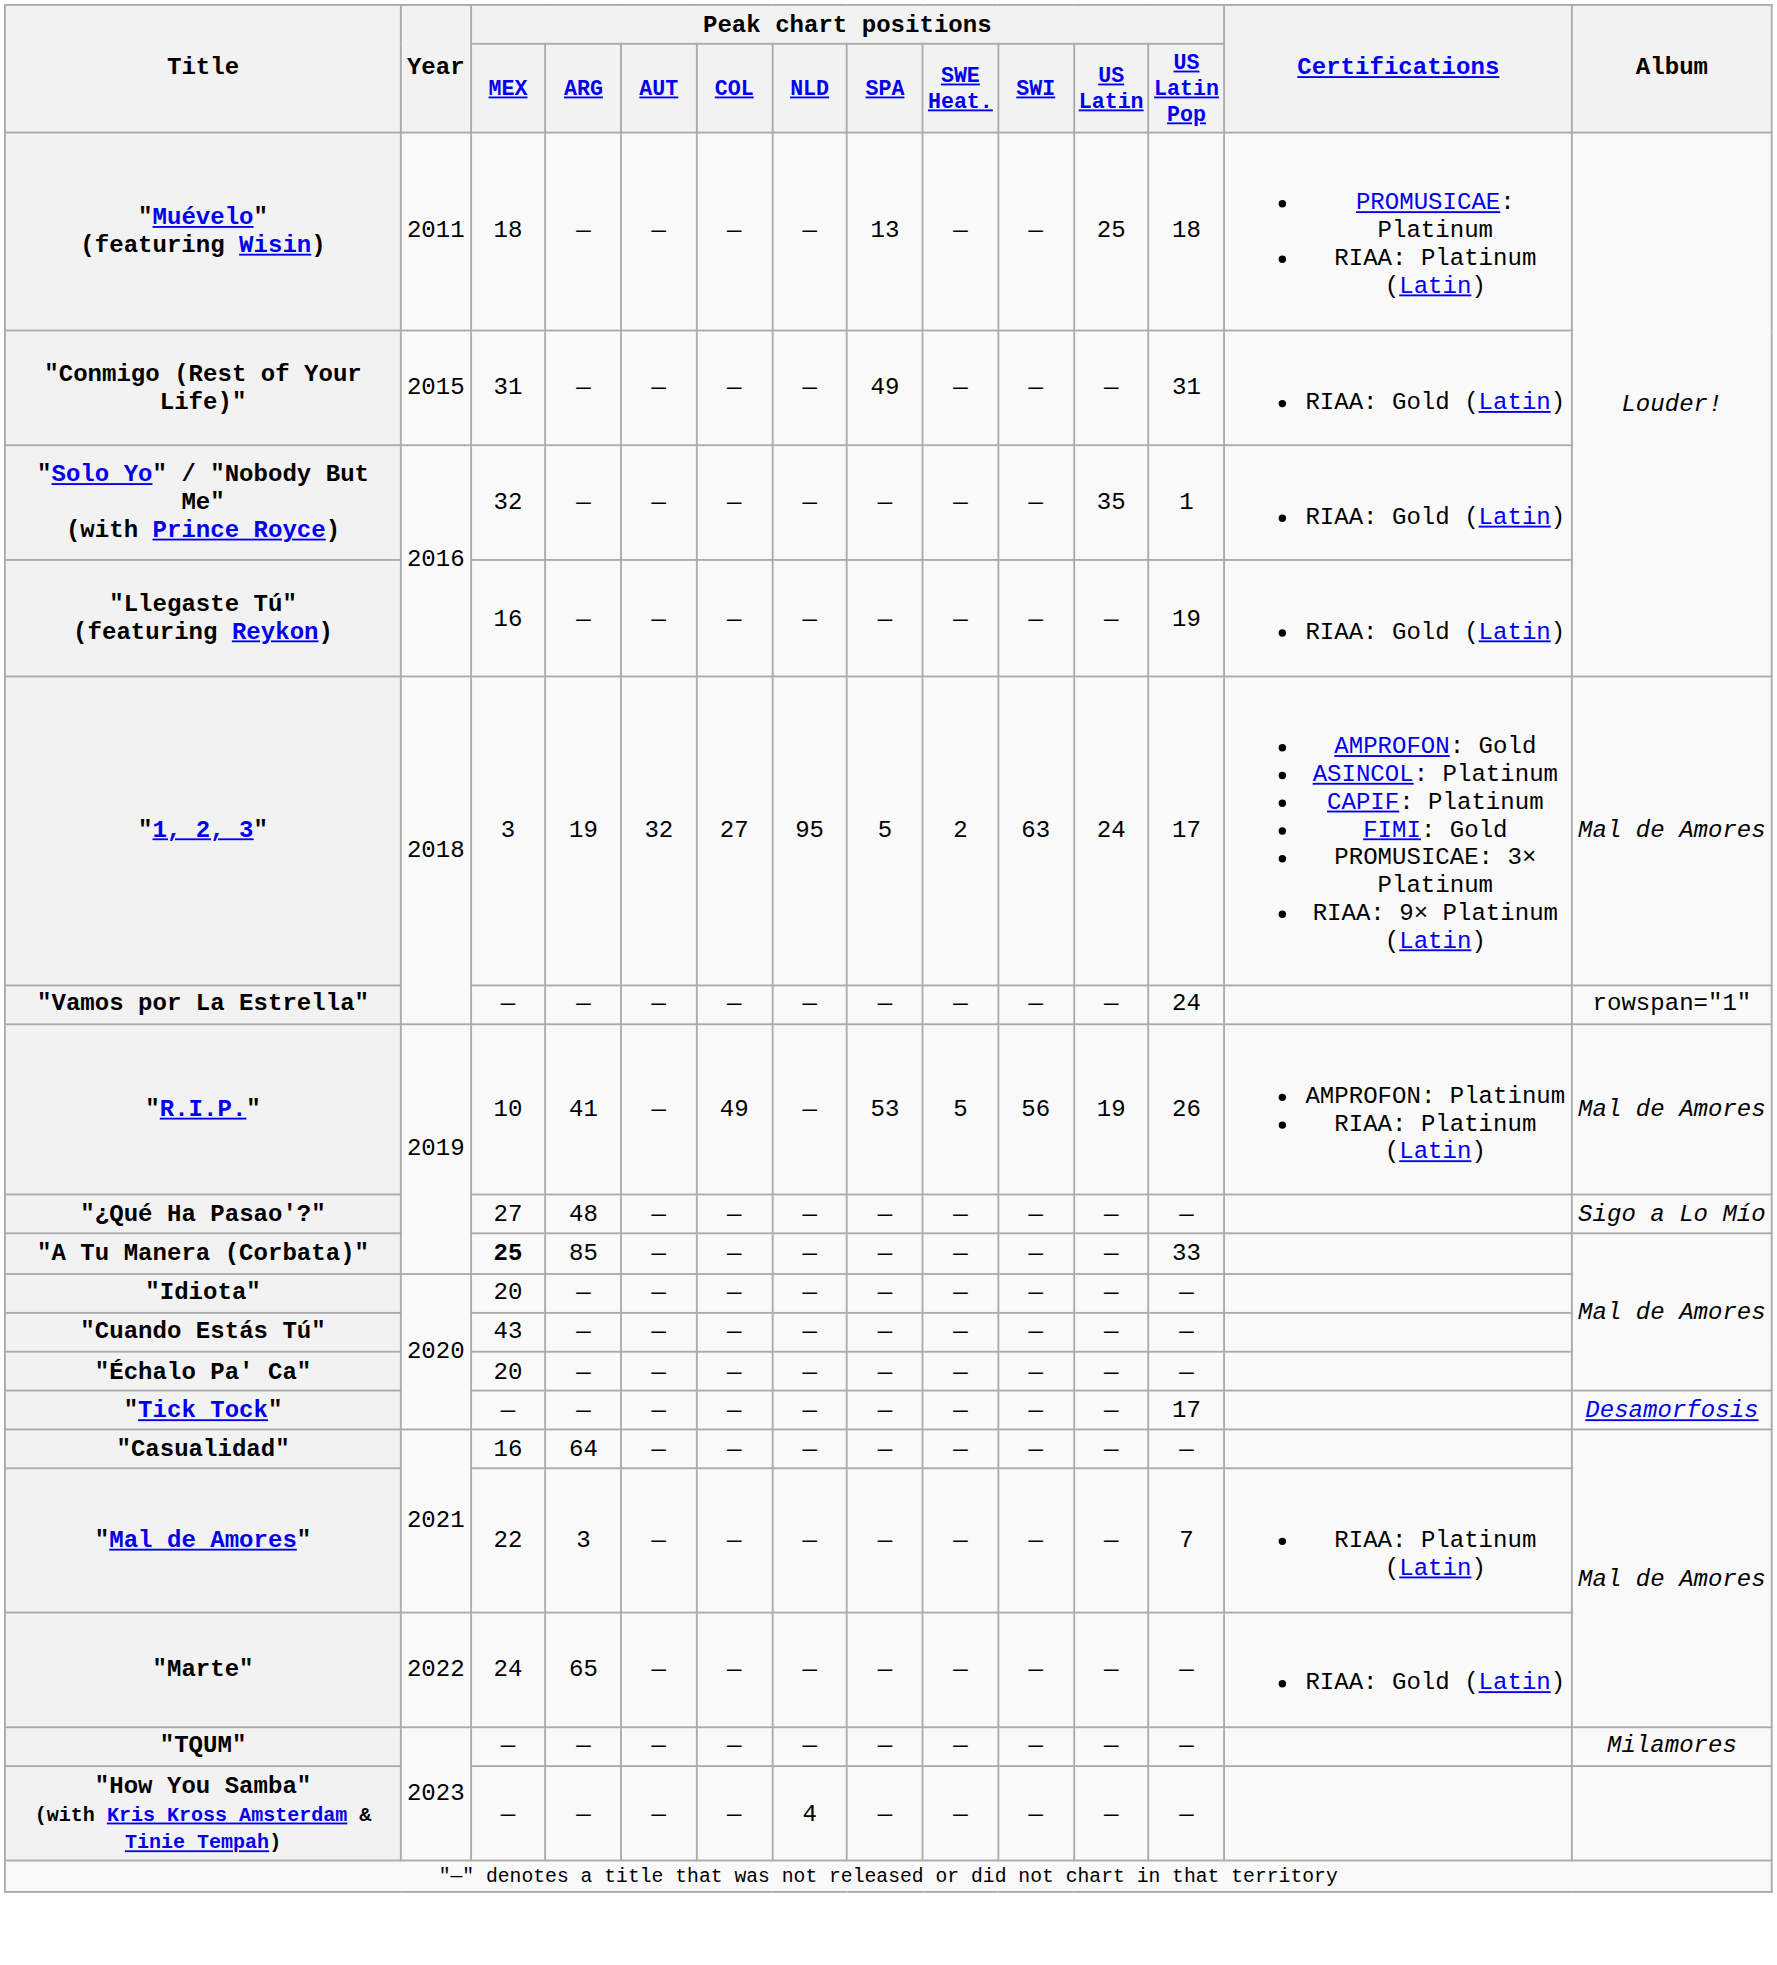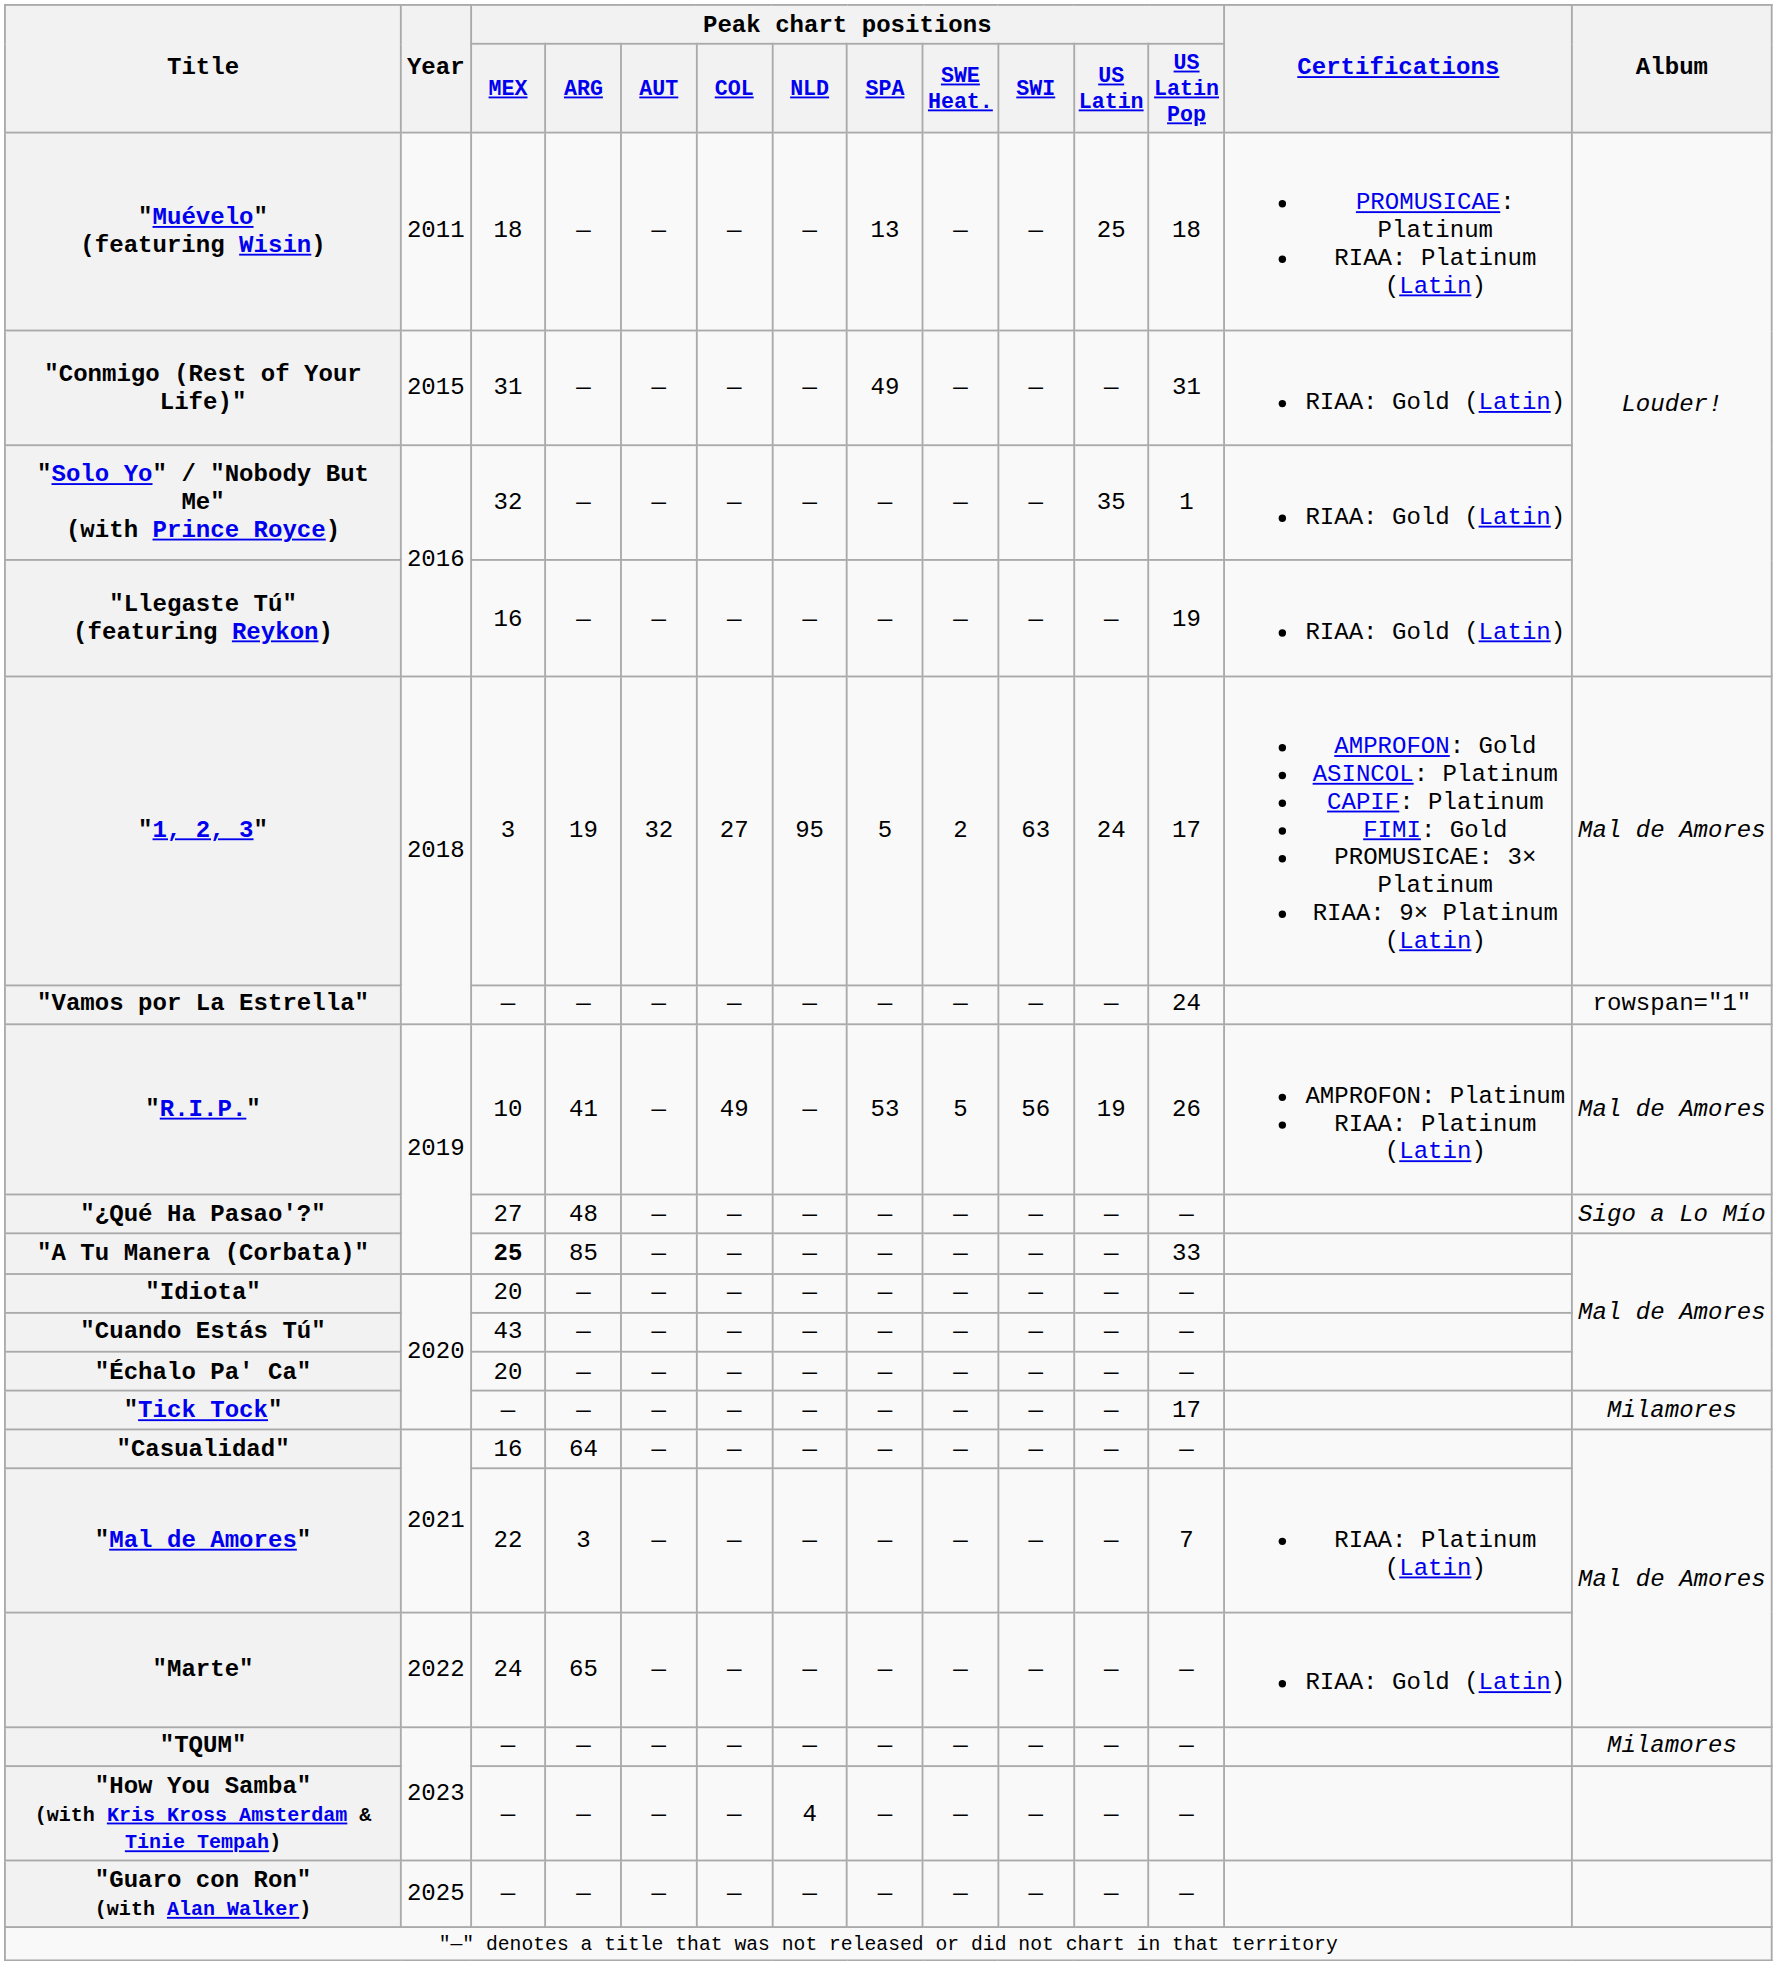(1672, 1410) Desamorfosis -> (1672, 1410) Milamores
+ row: (203, 1893)
